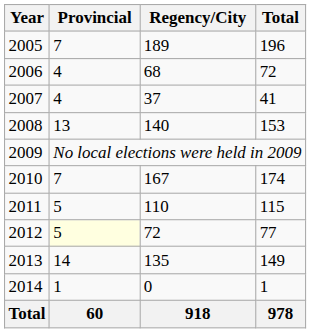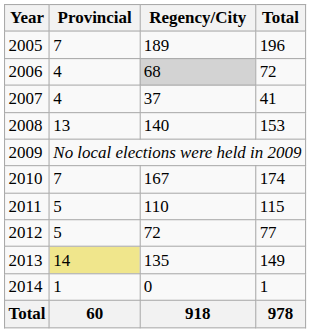(152, 71) no background -> (152, 71) lightgrey background
(58, 233) lightyellow background -> (58, 233) no background
(62, 260) no background -> (62, 260) khaki background
